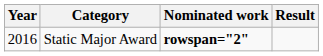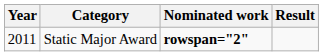(22, 39) 2016 -> (22, 39) 2011
